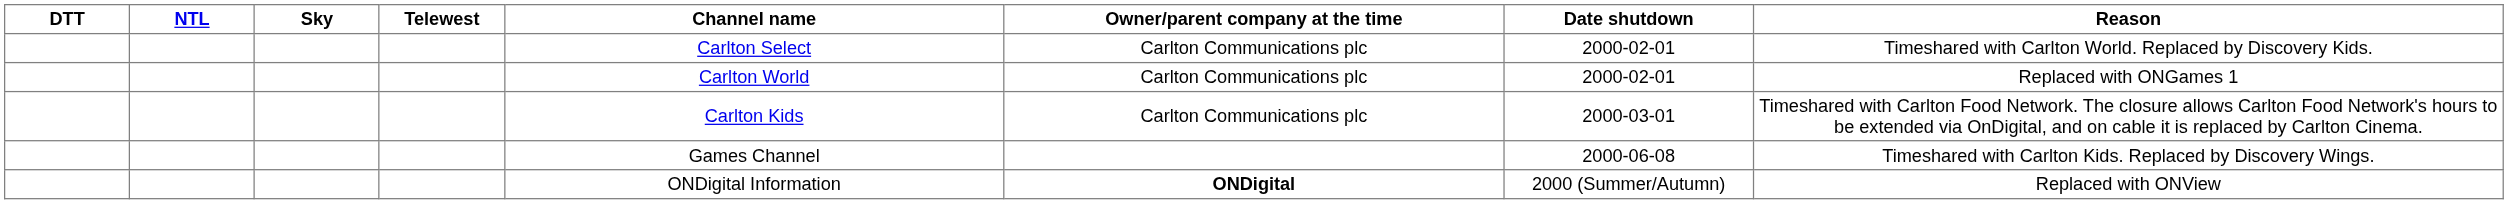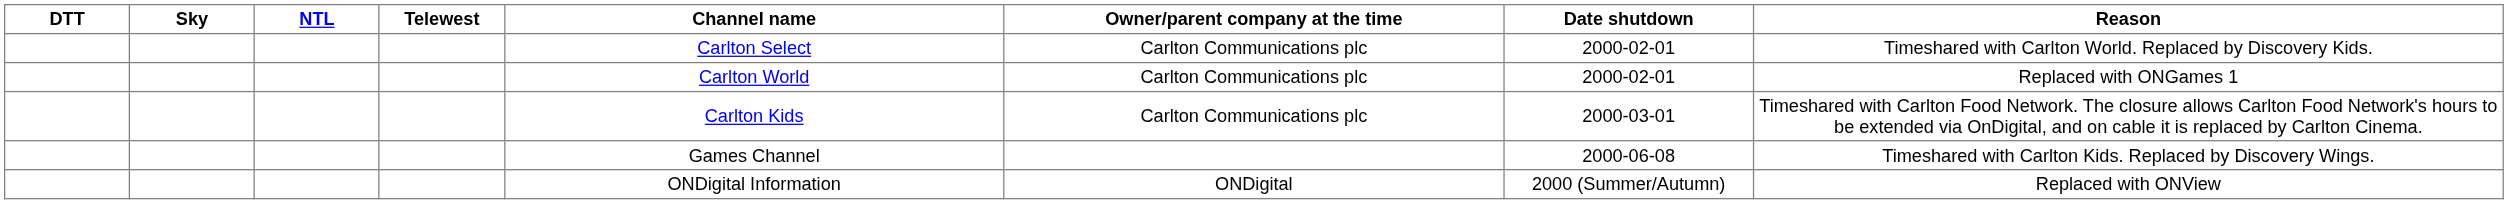columns swapped: (317, 19) <-> (192, 19)
(1254, 184) bold -> (1254, 184) normal
